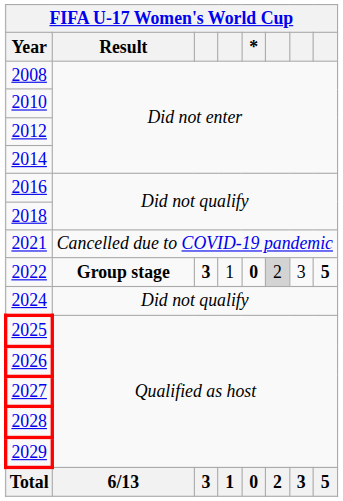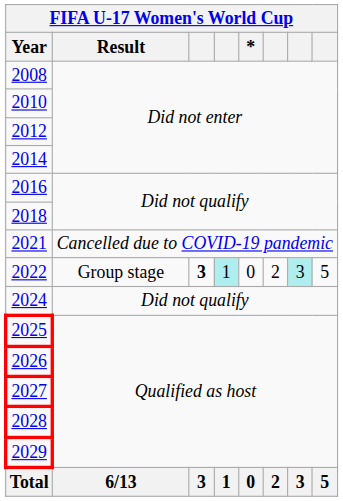(123, 272) bold -> (121, 272) normal
(230, 272) no background -> (226, 272) paleturquoise background
(254, 272) bold -> (251, 272) normal
(277, 272) lightgrey background -> (275, 272) no background
(301, 272) no background -> (300, 272) paleturquoise background
(325, 272) bold -> (325, 272) normal
